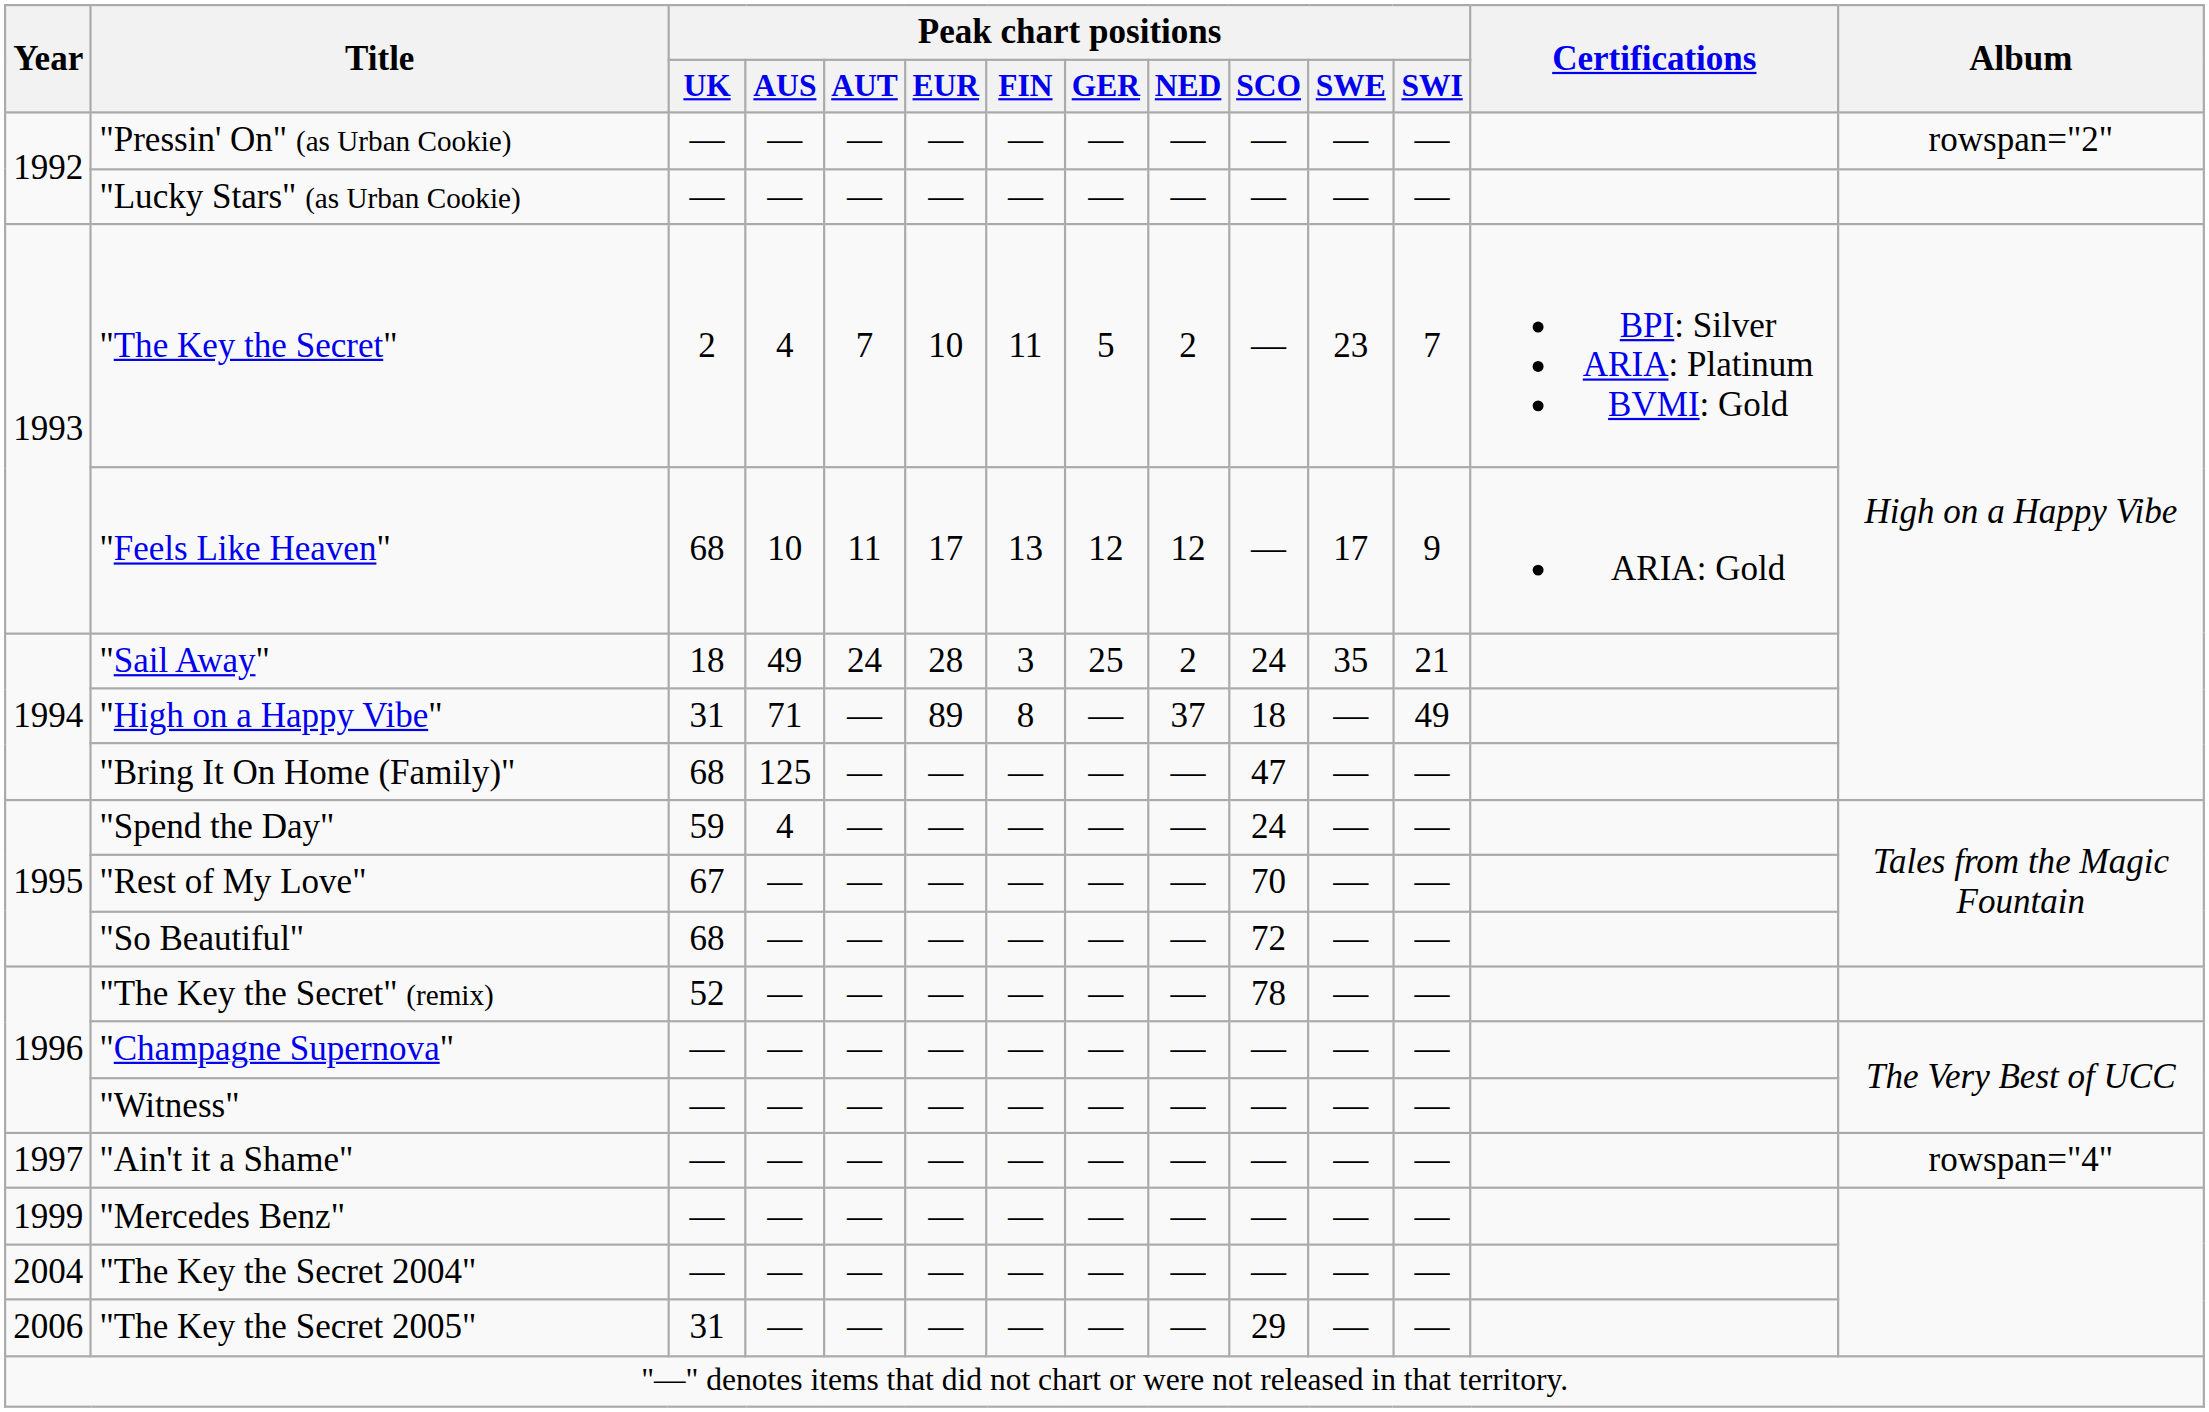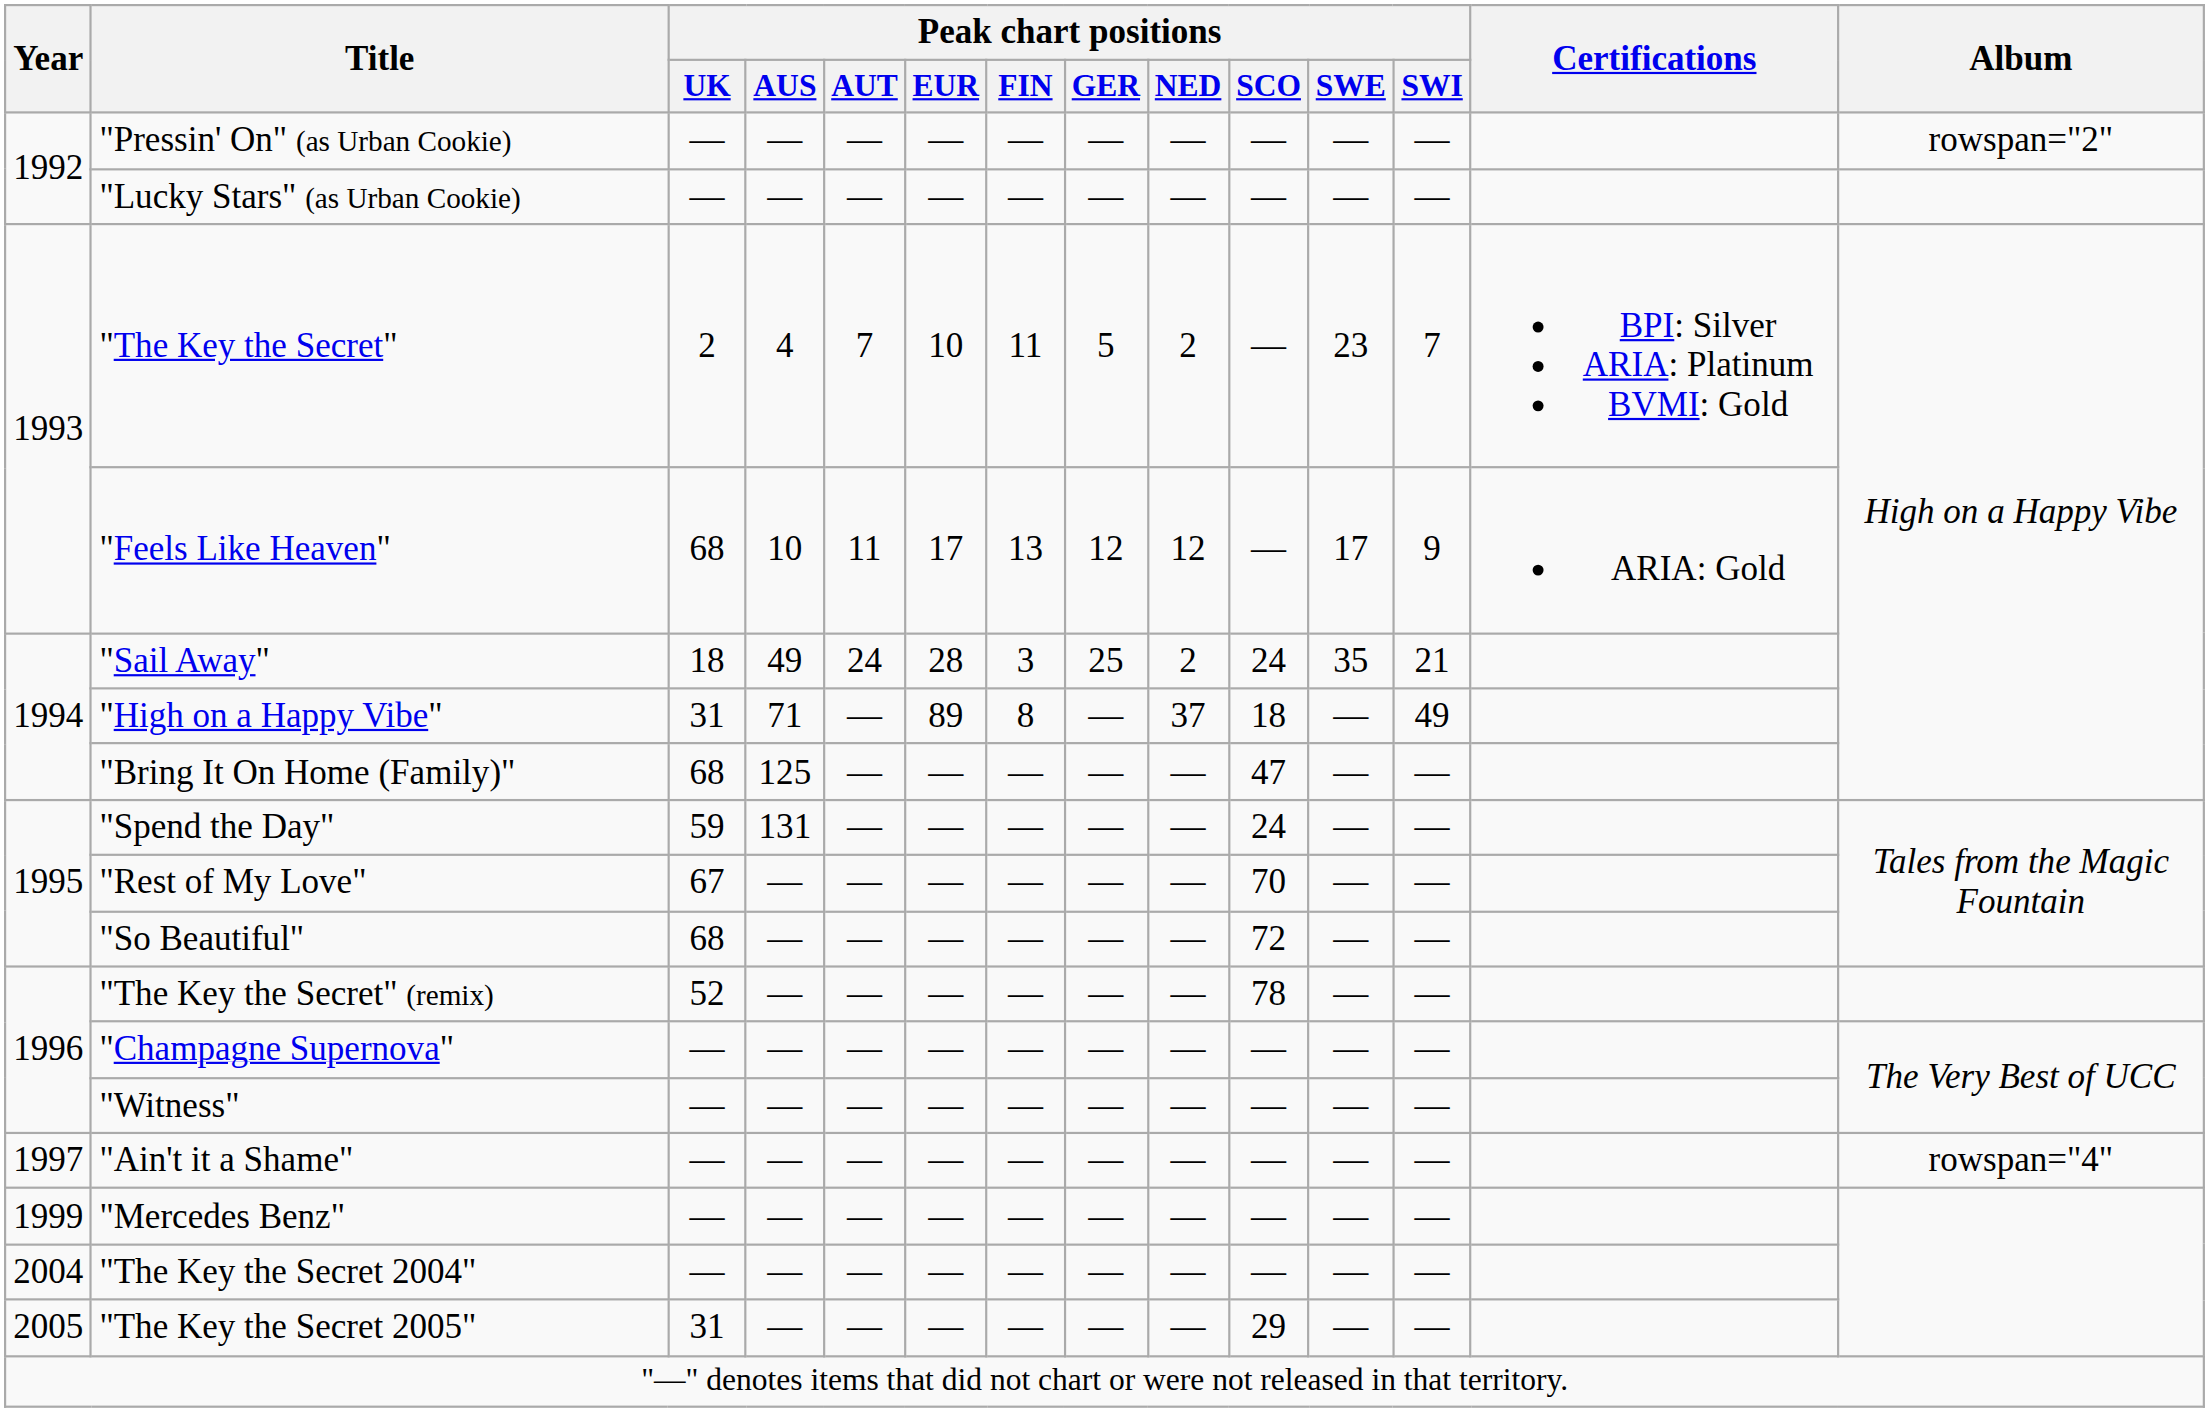(785, 826) 4 -> (785, 826) 131
(48, 1326) 2006 -> (48, 1326) 2005
